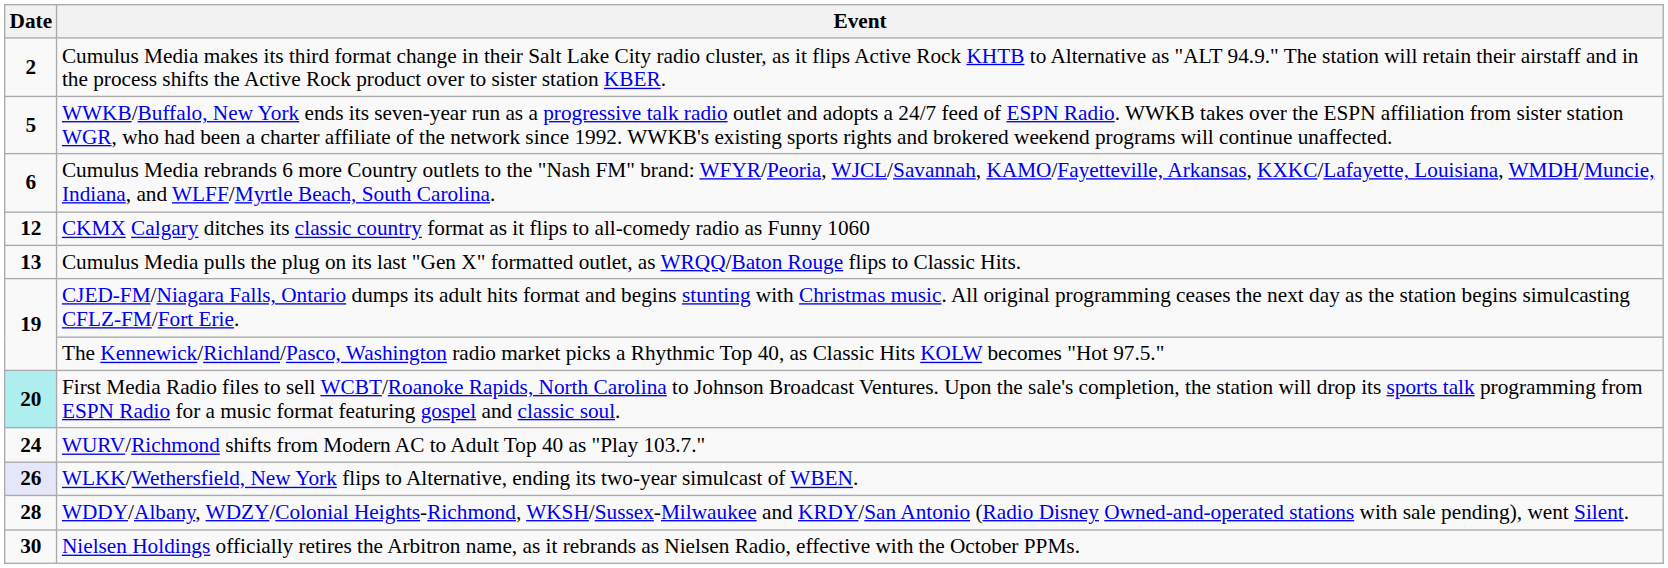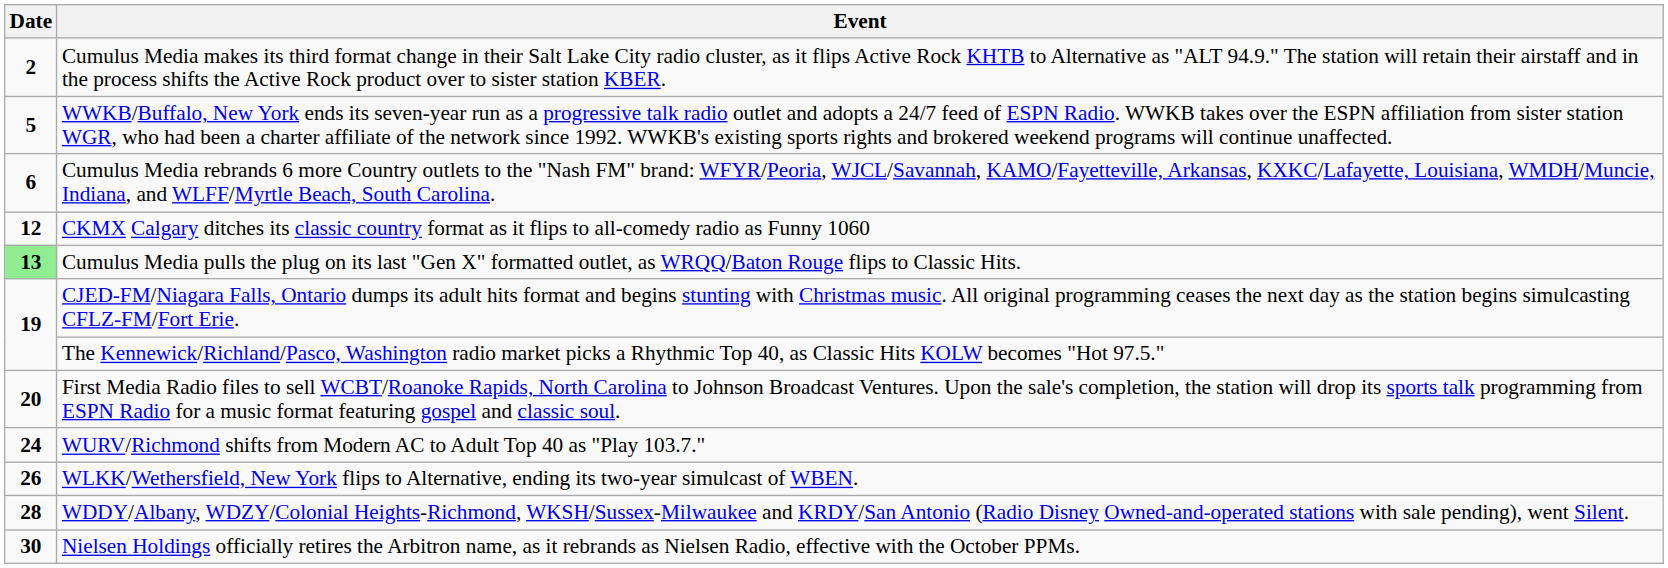(31, 261) no background -> (31, 261) lightgreen background
(31, 399) paleturquoise background -> (31, 399) no background
(31, 478) lavender background -> (31, 478) no background
